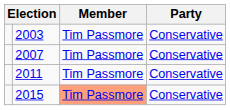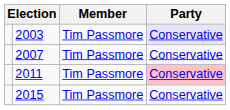(186, 34) no background -> (186, 34) lavender background
(186, 74) no background -> (186, 74) pink background
(103, 94) lightsalmon background -> (103, 94) no background
